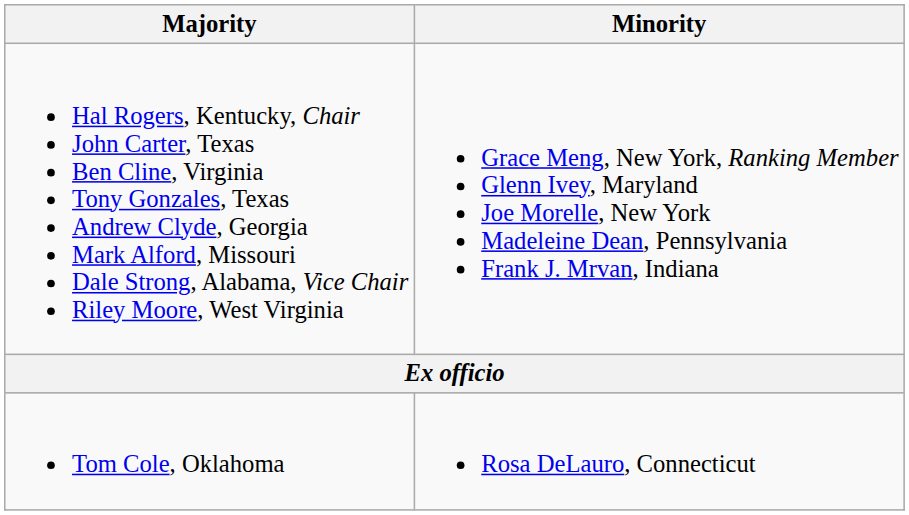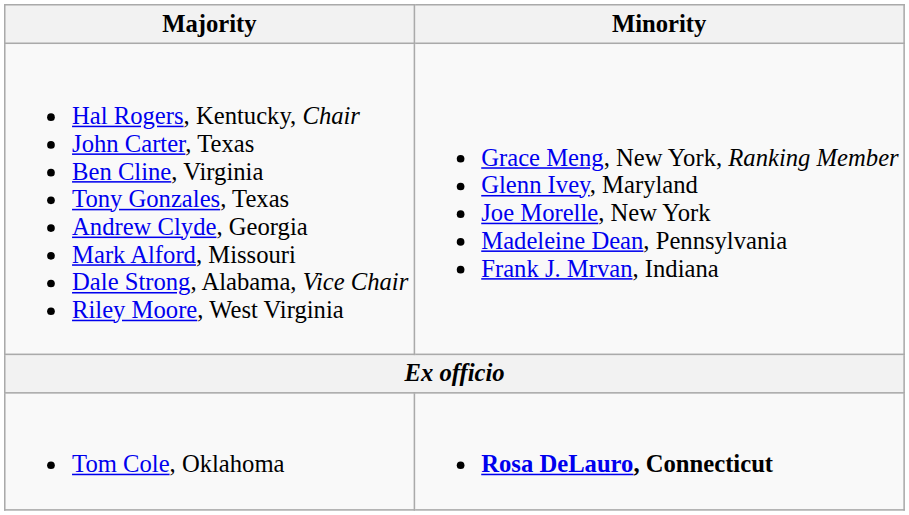(659, 465) normal -> (659, 465) bold
